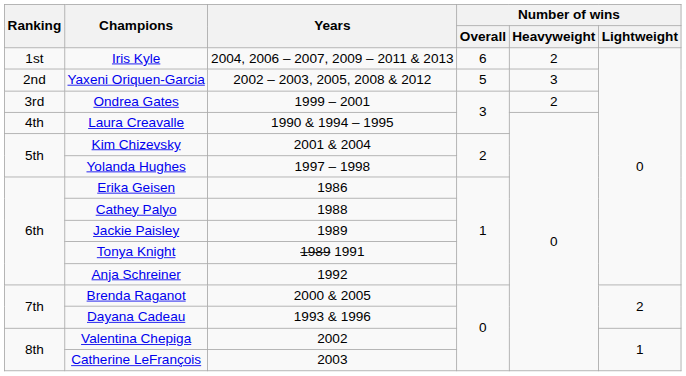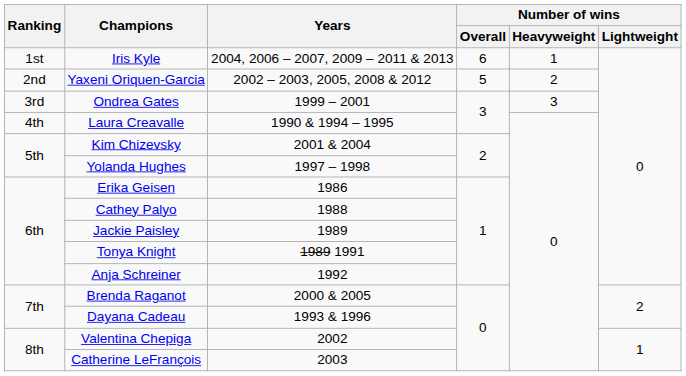(554, 58) 2 -> (554, 58) 1
(554, 79) 3 -> (554, 79) 2
(554, 101) 2 -> (554, 101) 3
